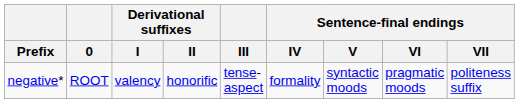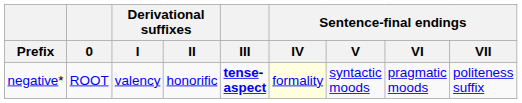(243, 80) normal -> (245, 80) bold
(295, 80) no background -> (298, 80) lightyellow background
